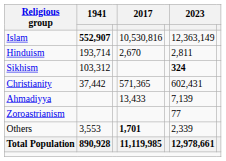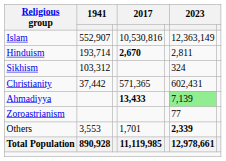(95, 38) bold -> (95, 38) normal
(130, 53) normal -> (130, 53) bold
(178, 68) bold -> (178, 68) normal
(132, 99) normal -> (132, 99) bold
(182, 99) no background -> (182, 99) lightgreen background
(130, 129) bold -> (130, 129) normal
(182, 129) normal -> (182, 129) bold
